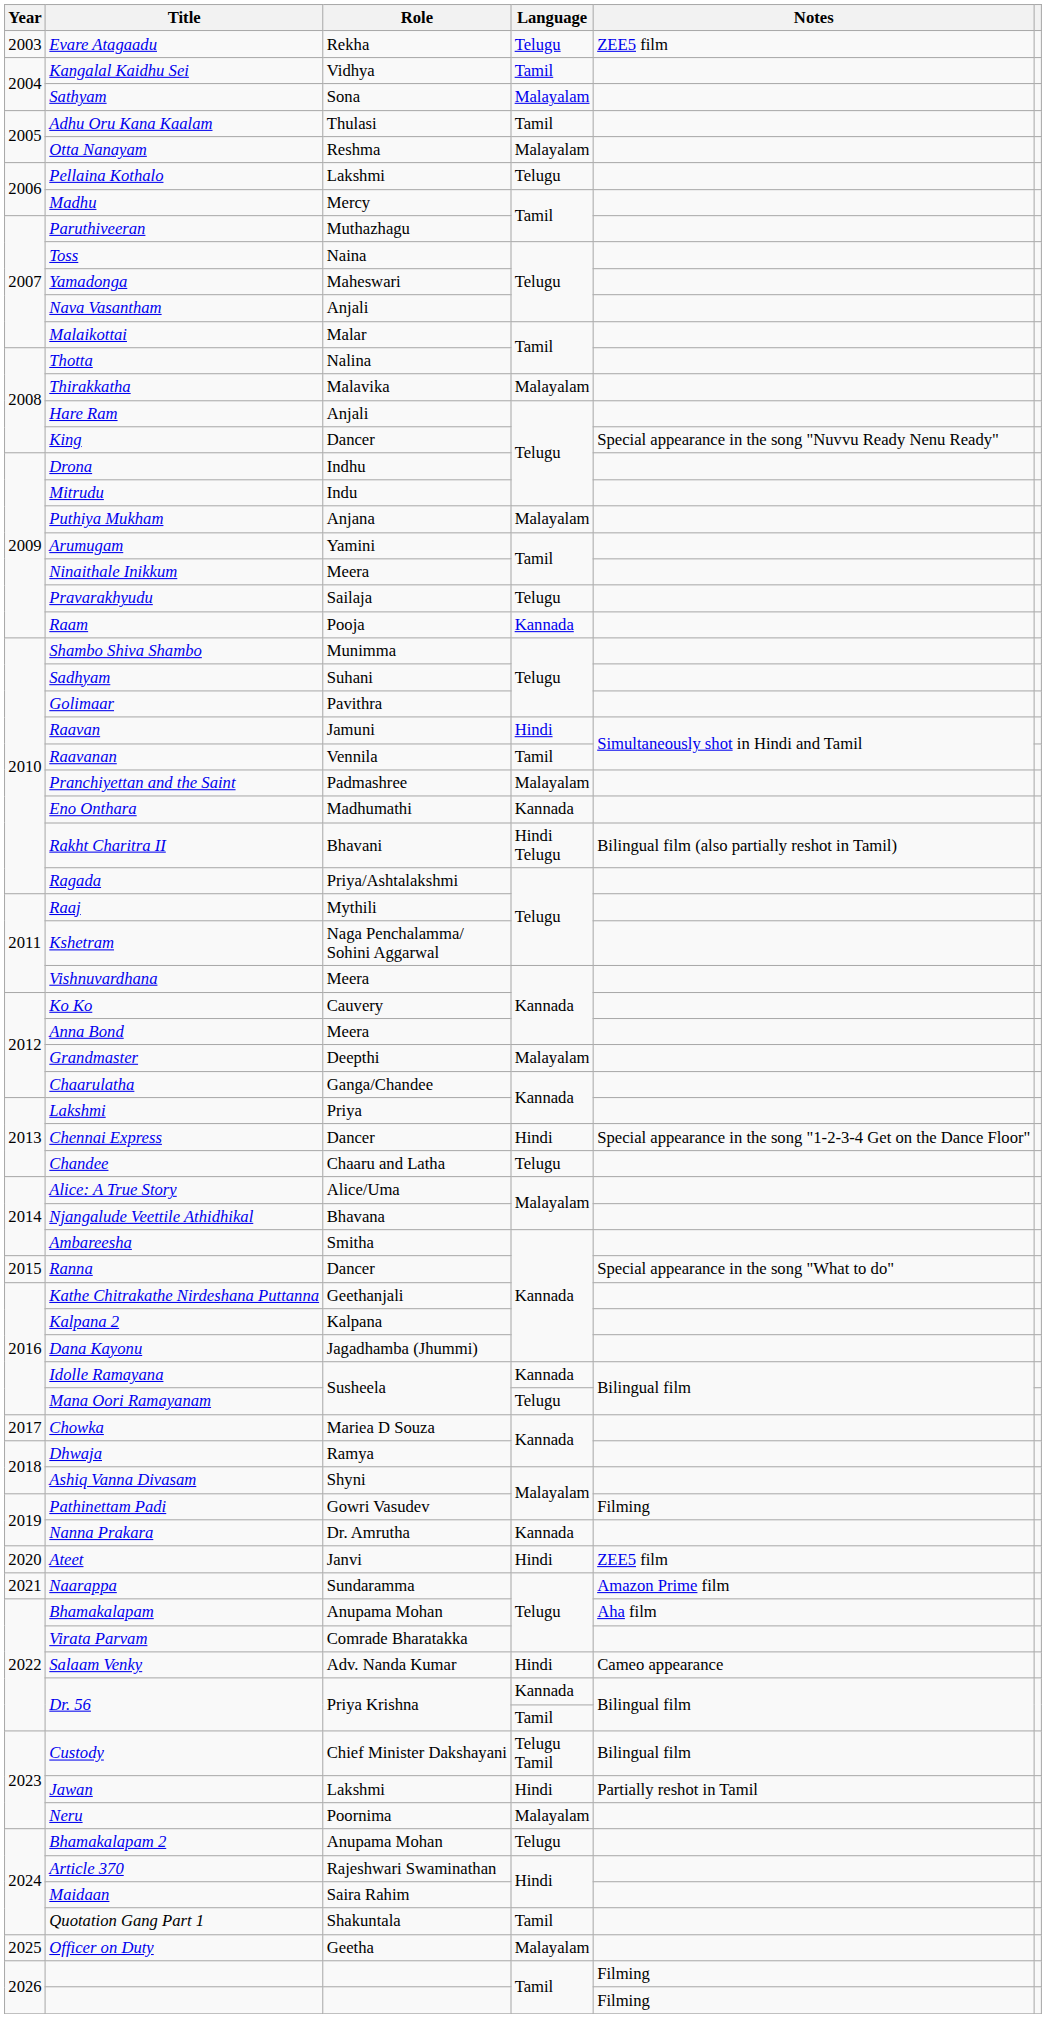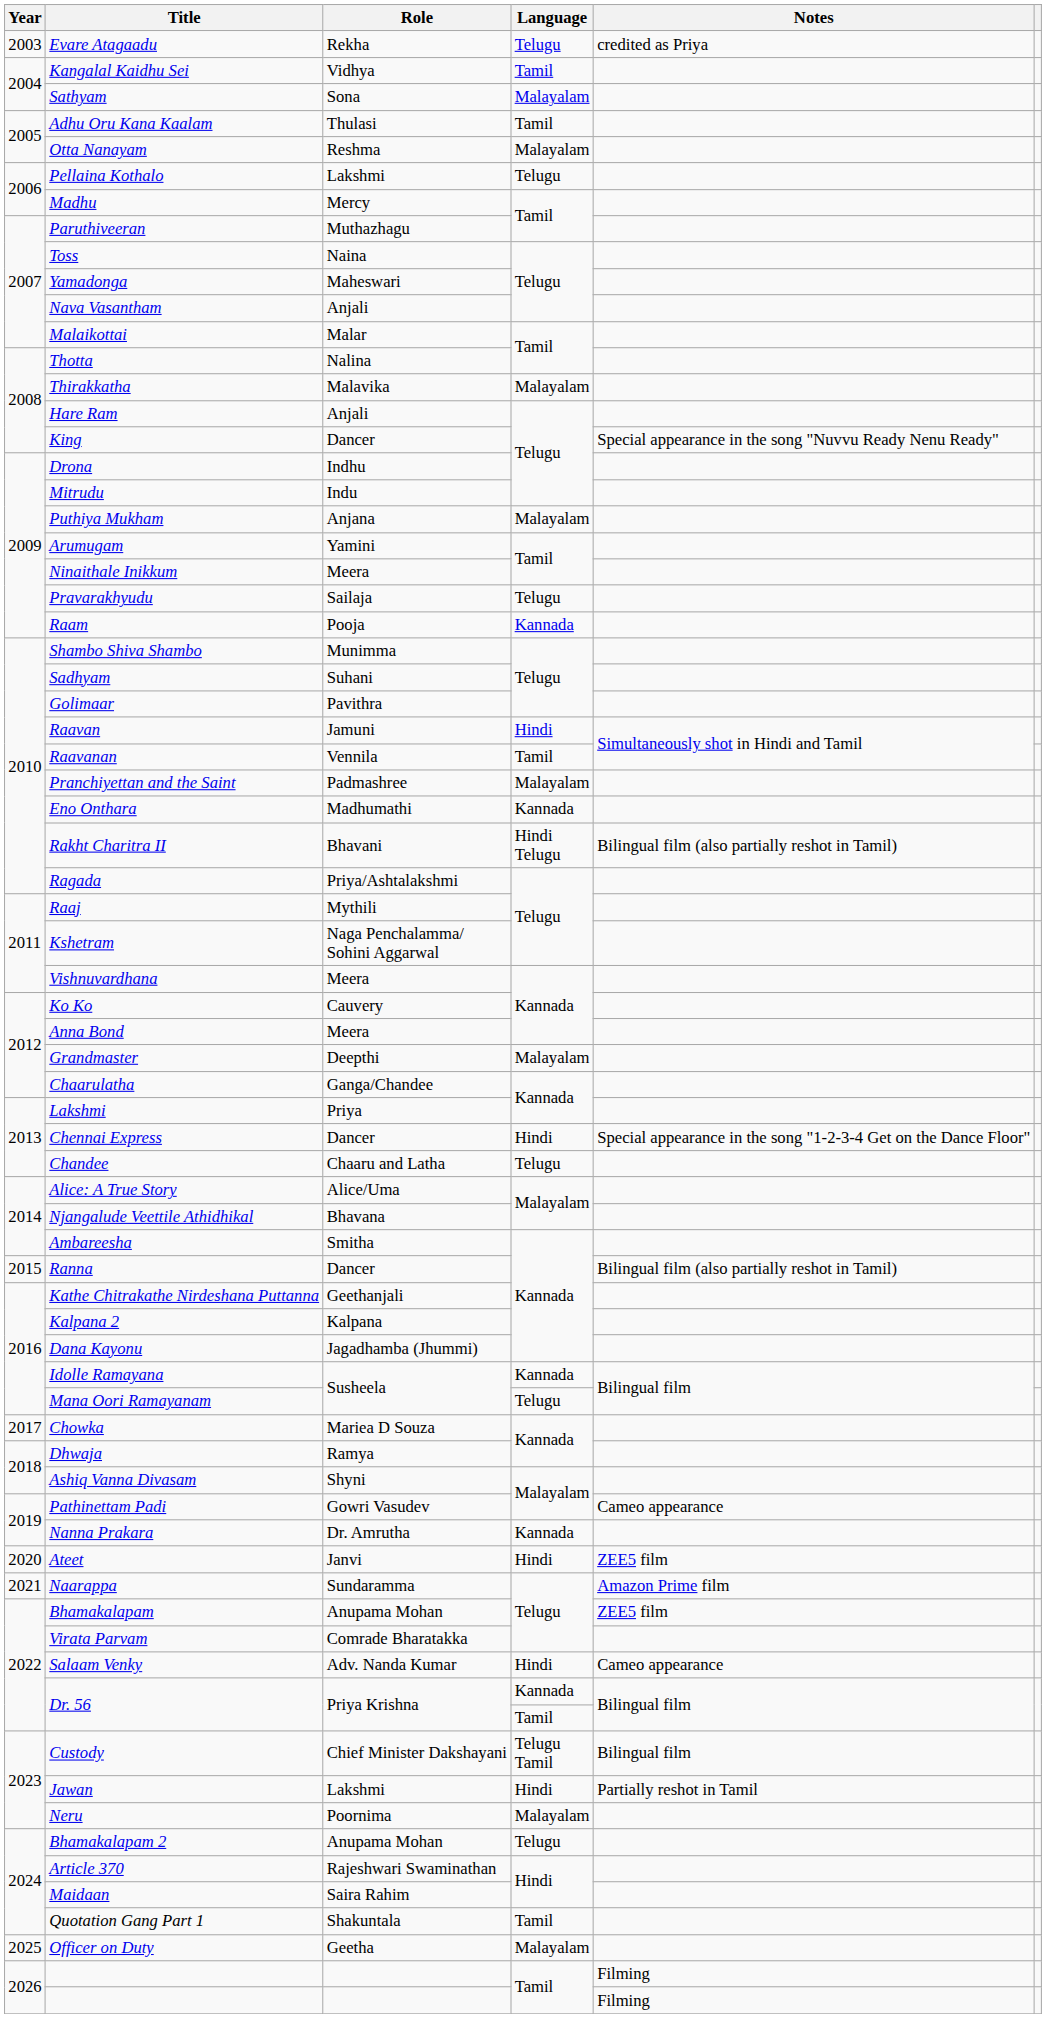(633, 44) ZEE5 film -> (653, 44) credited as Priya
(746, 1269) Special appearance in the song "What to do" -> (747, 1269) Bilingual film (also partially reshot in Tamil)
(624, 1506) Filming -> (660, 1506) Cameo appearance
(627, 1612) Aha film -> (633, 1612) ZEE5 film
